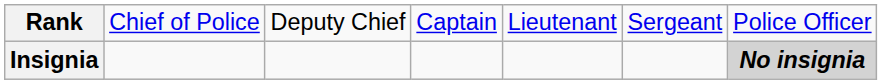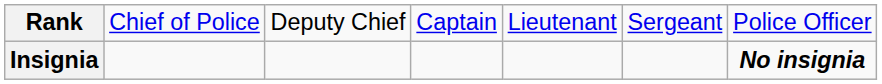(802, 60) lightgrey background -> (802, 60) no background
